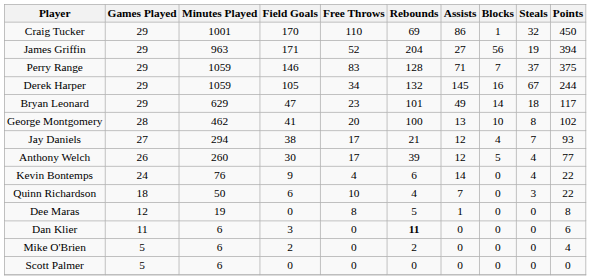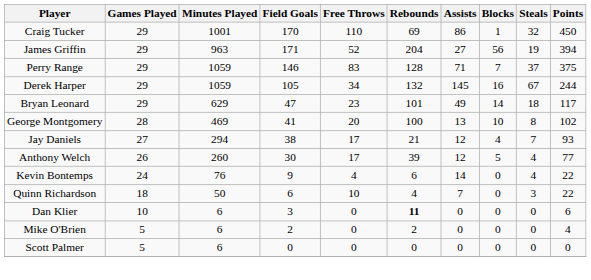(220, 121) 462 -> (220, 121) 469
- row: (55, 211)
(142, 229) 11 -> (142, 211) 10
